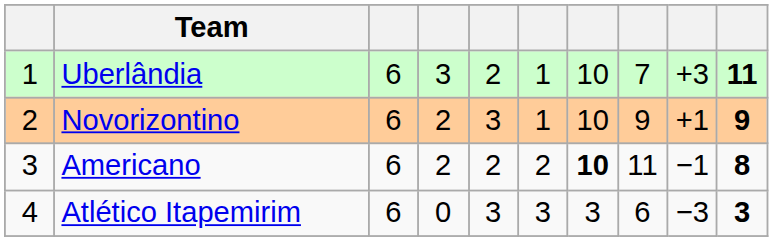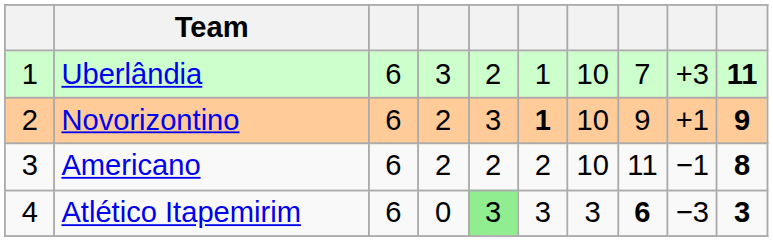(543, 119) normal -> (543, 119) bold
(593, 166) bold -> (593, 166) normal
(493, 212) no background -> (493, 212) lightgreen background
(642, 212) normal -> (642, 212) bold
